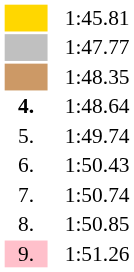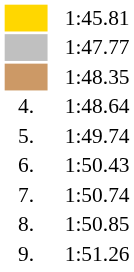(26, 106) bold -> (26, 106) normal
(26, 253) pink background -> (26, 253) no background
